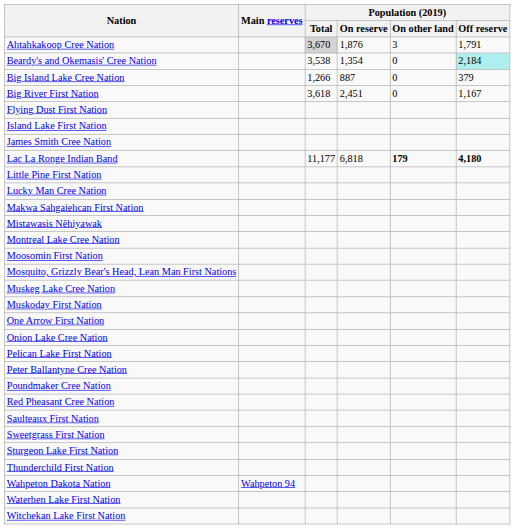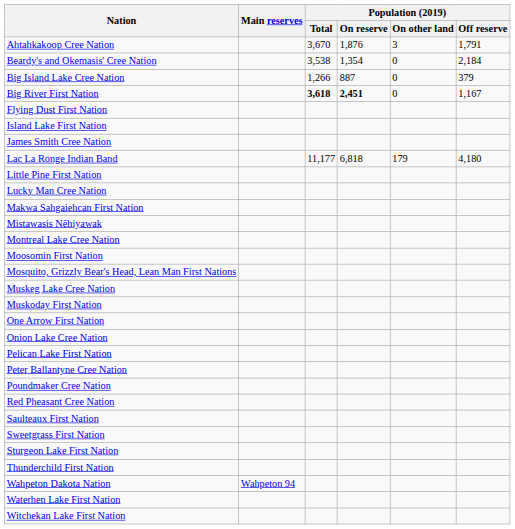(319, 45) lightgrey background -> (319, 45) no background
(470, 61) paleturquoise background -> (470, 61) no background
(319, 93) normal -> (319, 93) bold
(351, 93) normal -> (351, 93) bold
(400, 158) bold -> (400, 158) normal
(470, 158) bold -> (470, 158) normal
